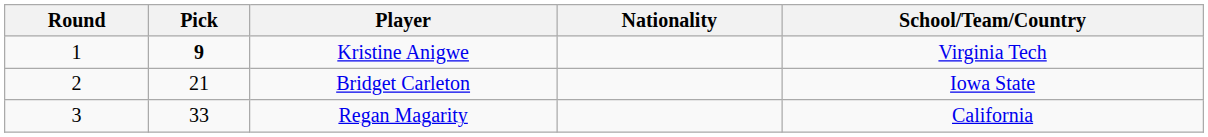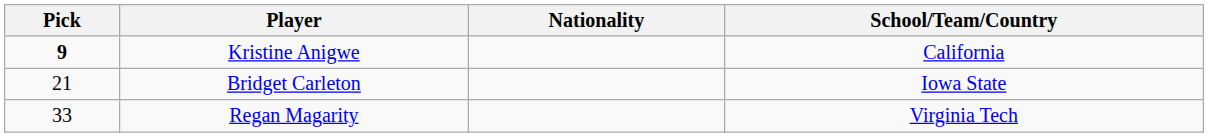- column: (77, 20)
(993, 52) Virginia Tech -> (964, 52) California
(993, 115) California -> (964, 115) Virginia Tech
